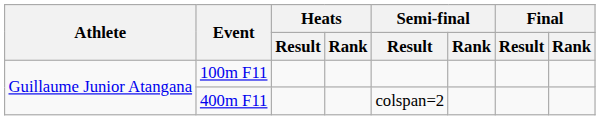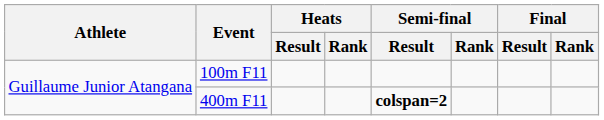(410, 101) normal -> (411, 101) bold
